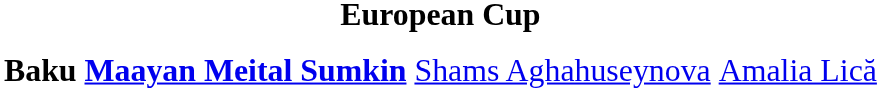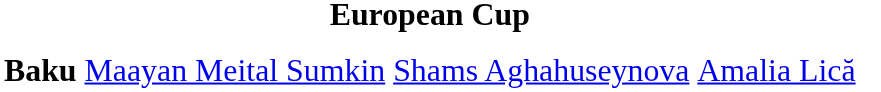(245, 70) bold -> (235, 70) normal
